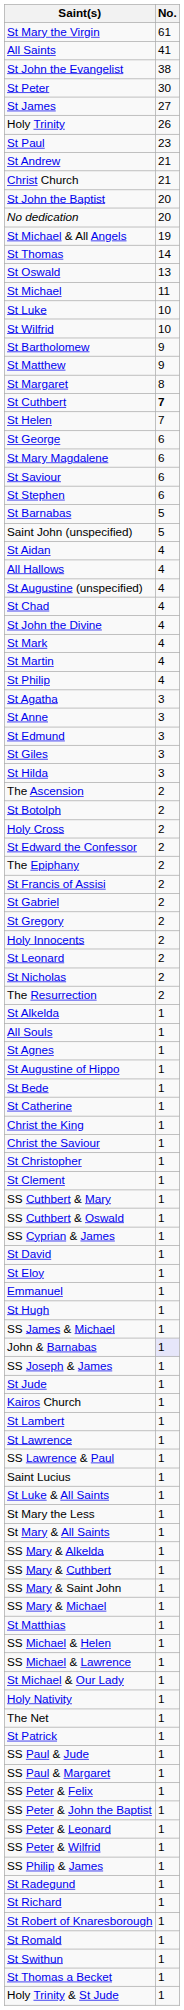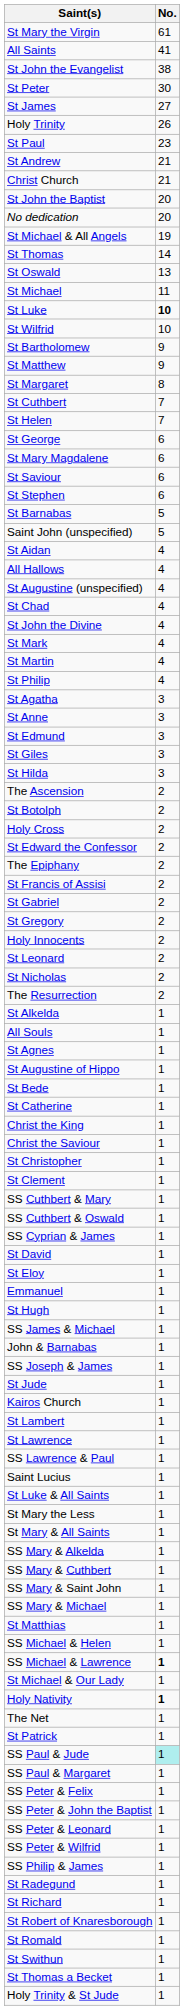(164, 310) normal -> (164, 310) bold
(161, 402) bold -> (161, 402) normal
(161, 1347) lavender background -> (161, 1347) no background
(161, 1662) normal -> (161, 1662) bold
(161, 1699) normal -> (161, 1699) bold
(161, 1754) no background -> (161, 1754) paleturquoise background
